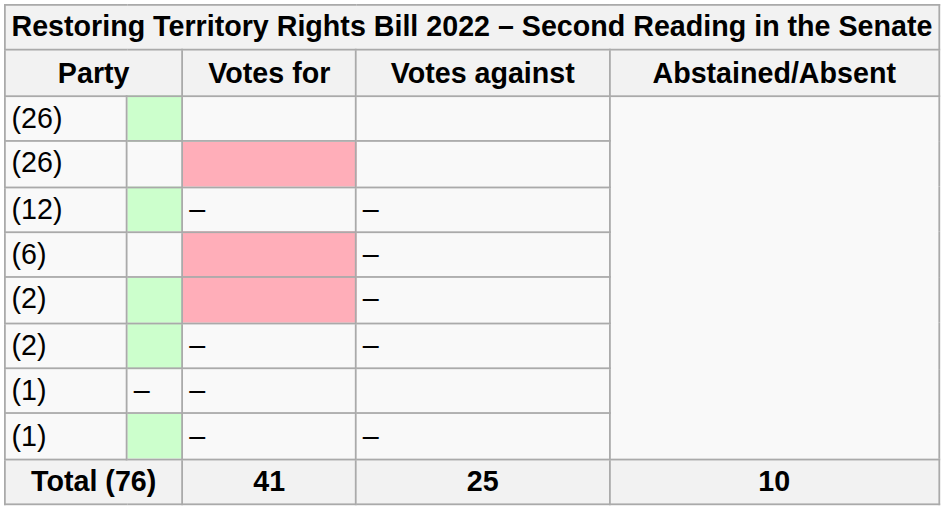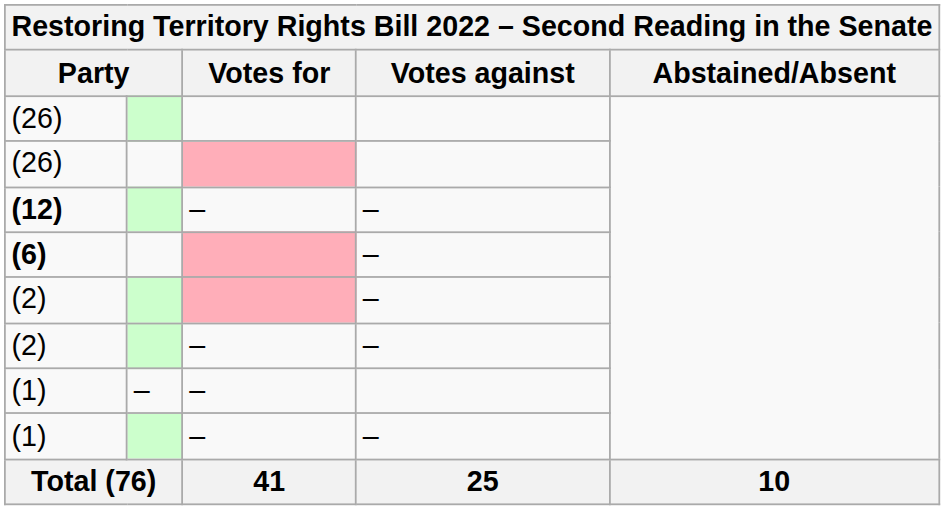(37, 208) normal -> (37, 208) bold
(29, 254) normal -> (29, 254) bold
